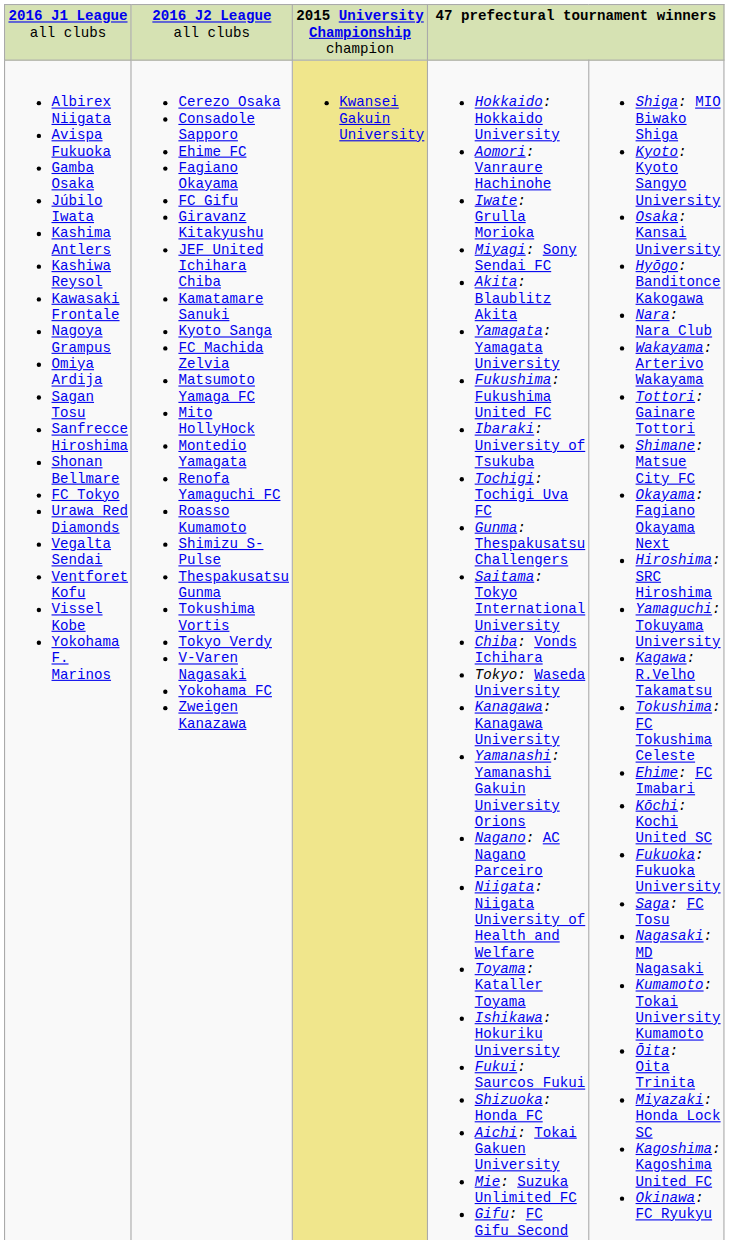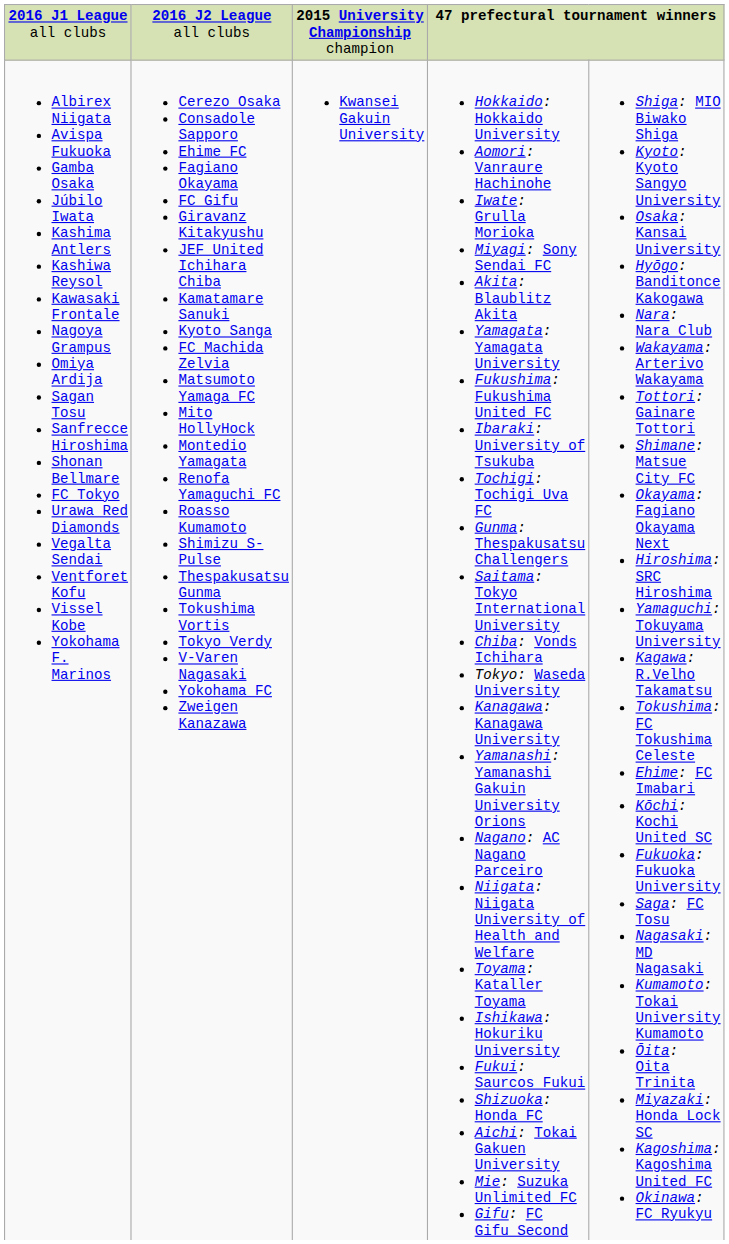(360, 119) khaki background -> (360, 119) no background
